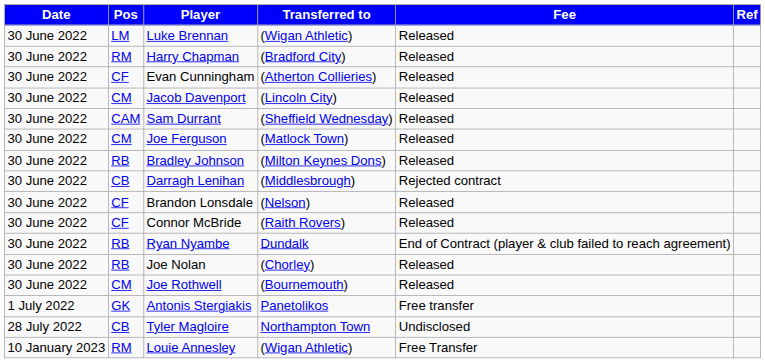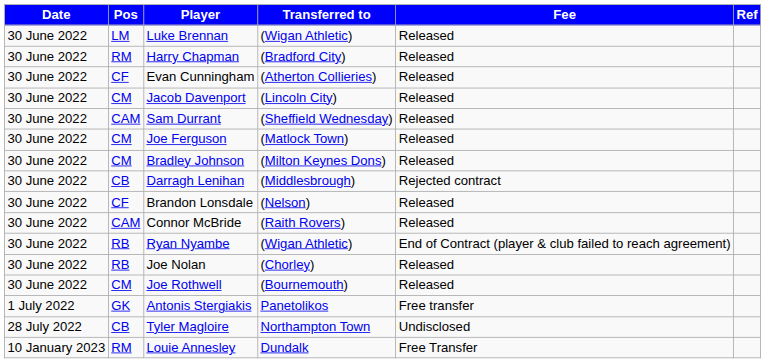(120, 160) RB -> (121, 160) CM
(120, 222) CF -> (126, 222) CAM
(284, 243) Dundalk -> (306, 243) (Wigan Athletic)
(306, 347) (Wigan Athletic) -> (284, 347) Dundalk
